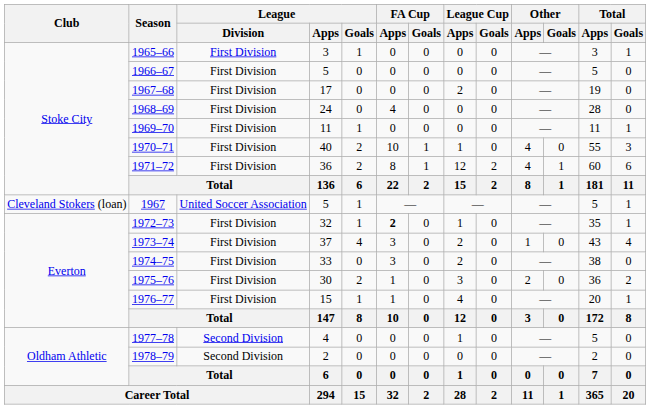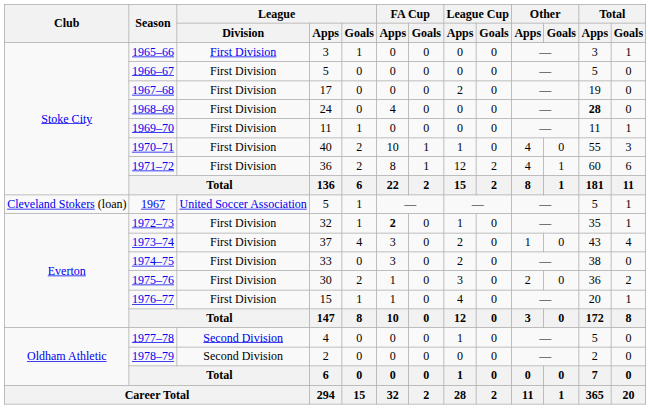(595, 109) normal -> (595, 109) bold
